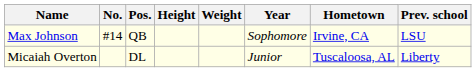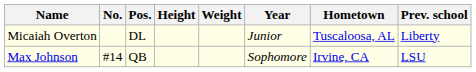rows swapped: (43, 35) <-> (52, 56)
